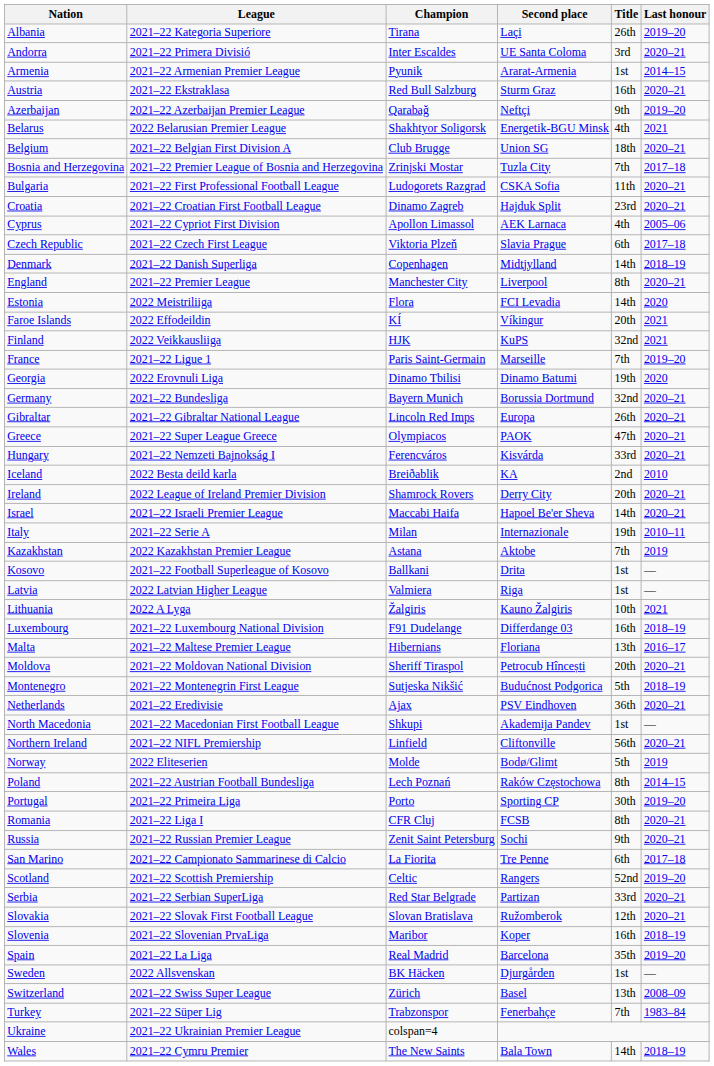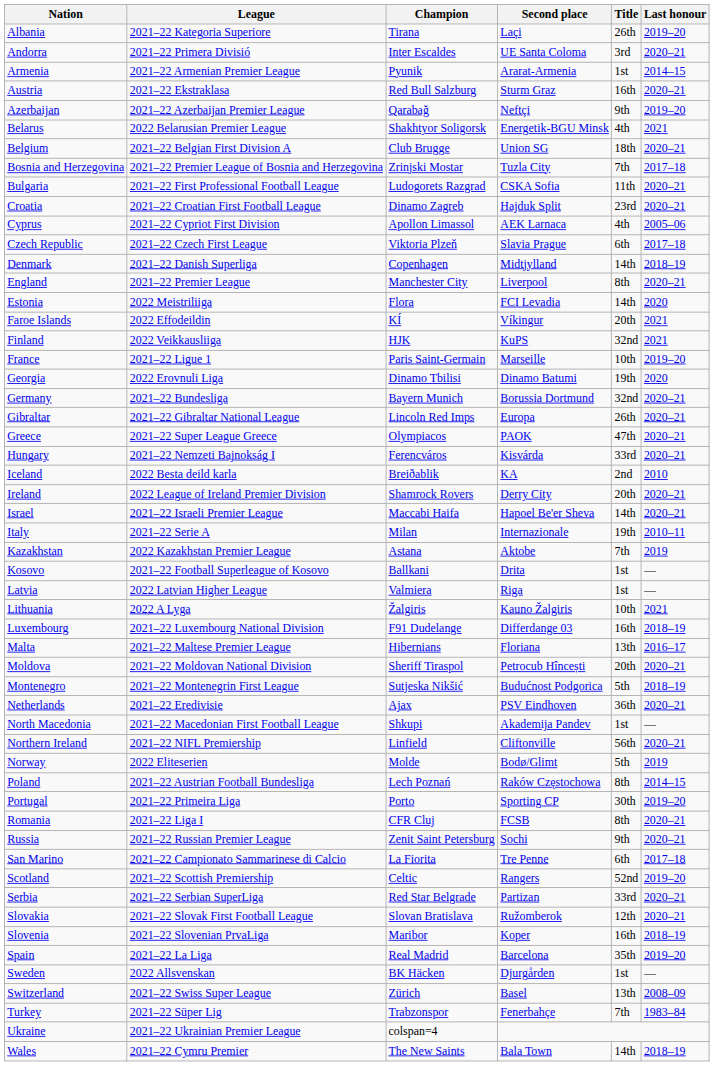(622, 359) 7th -> (625, 359) 10th
